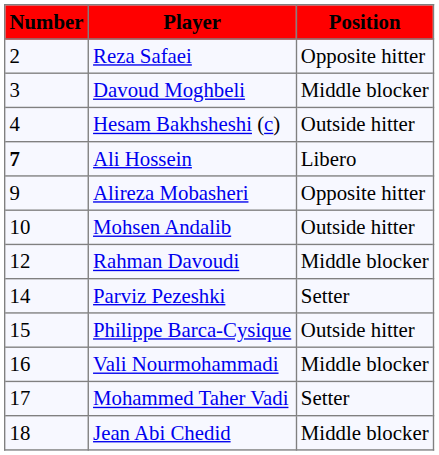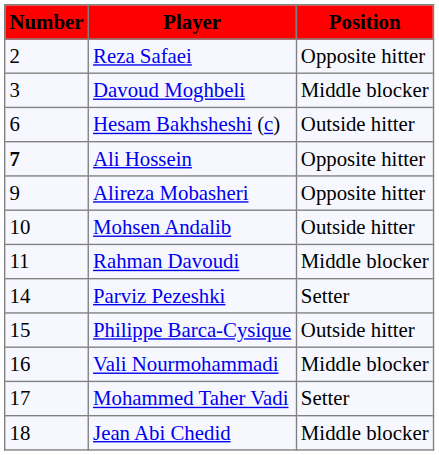(15, 124) 4 -> (15, 124) 6
(329, 158) Libero -> (363, 158) Opposite hitter
(20, 261) 12 -> (19, 261) 11
